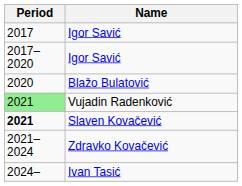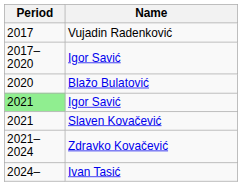(94, 32) Igor Savić -> (120, 32) Vujadin Radenković
(120, 102) Vujadin Radenković -> (94, 102) Igor Savić
(20, 121) bold -> (20, 121) normal
